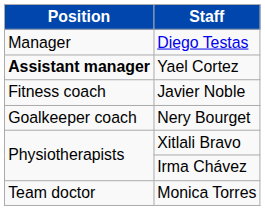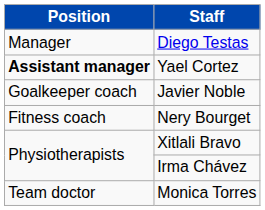(57, 92) Fitness coach -> (72, 92) Goalkeeper coach
(72, 117) Goalkeeper coach -> (57, 117) Fitness coach
